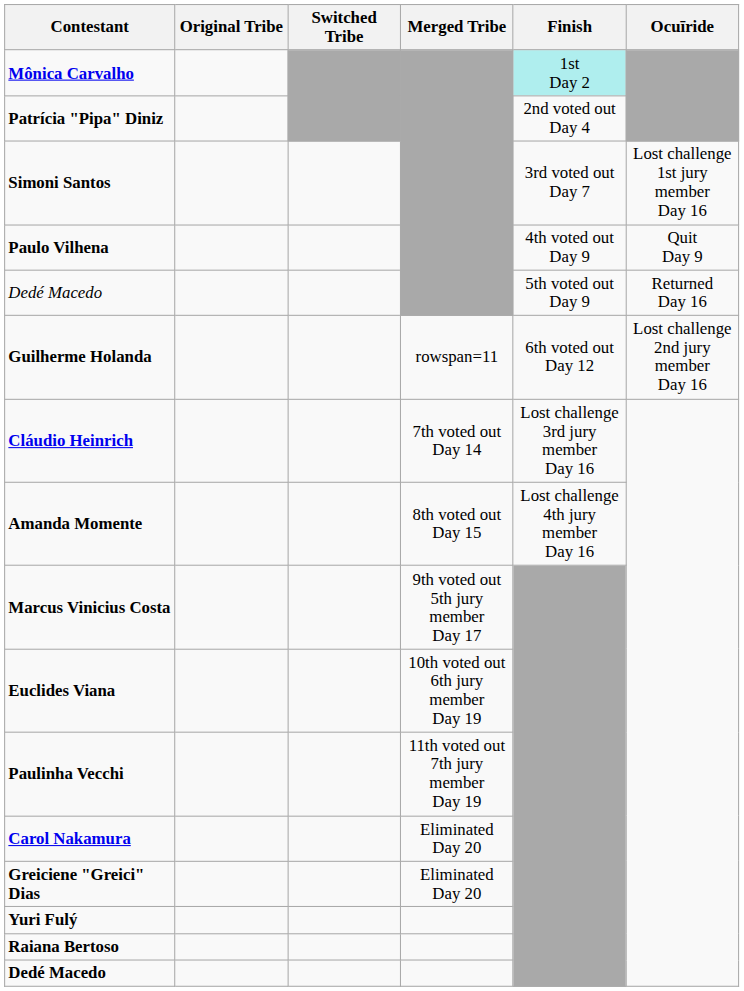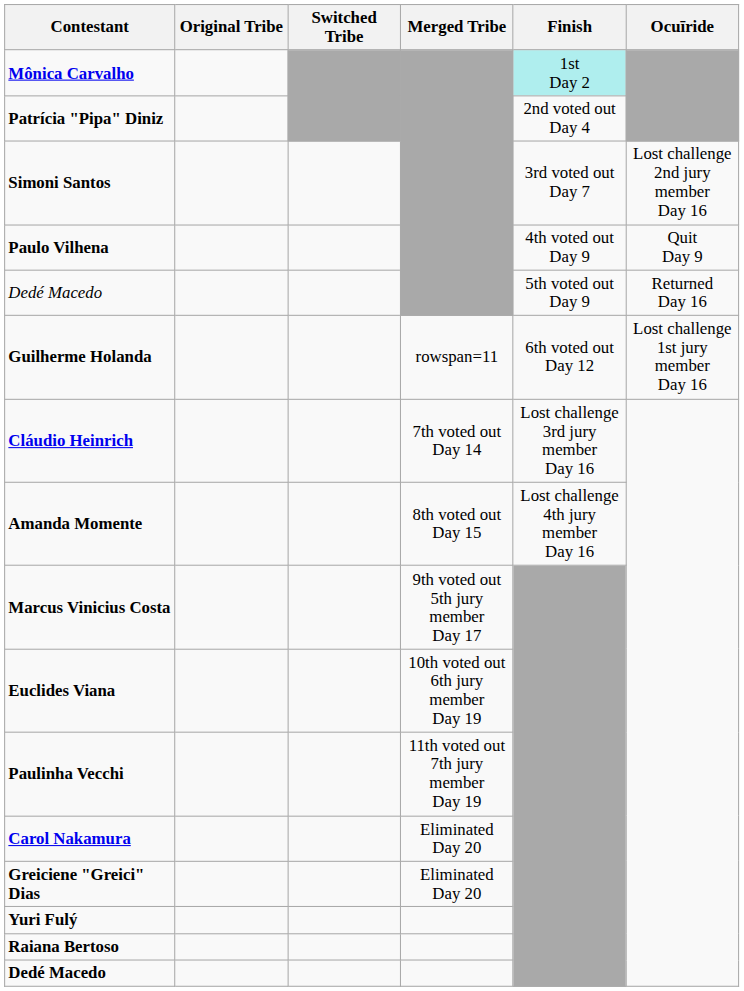(682, 182) Lost challenge 1st jury member Day 16 -> (682, 182) Lost challenge 2nd jury member Day 16
(682, 357) Lost challenge 2nd jury member Day 16 -> (682, 357) Lost challenge 1st jury member Day 16
